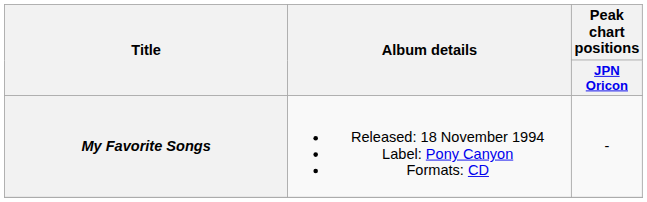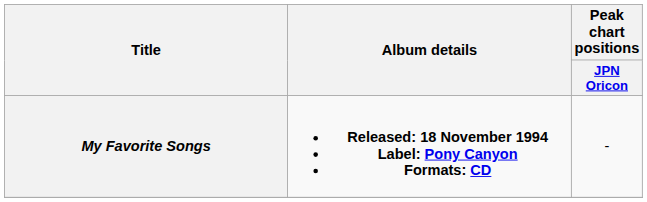(429, 154) normal -> (429, 154) bold
